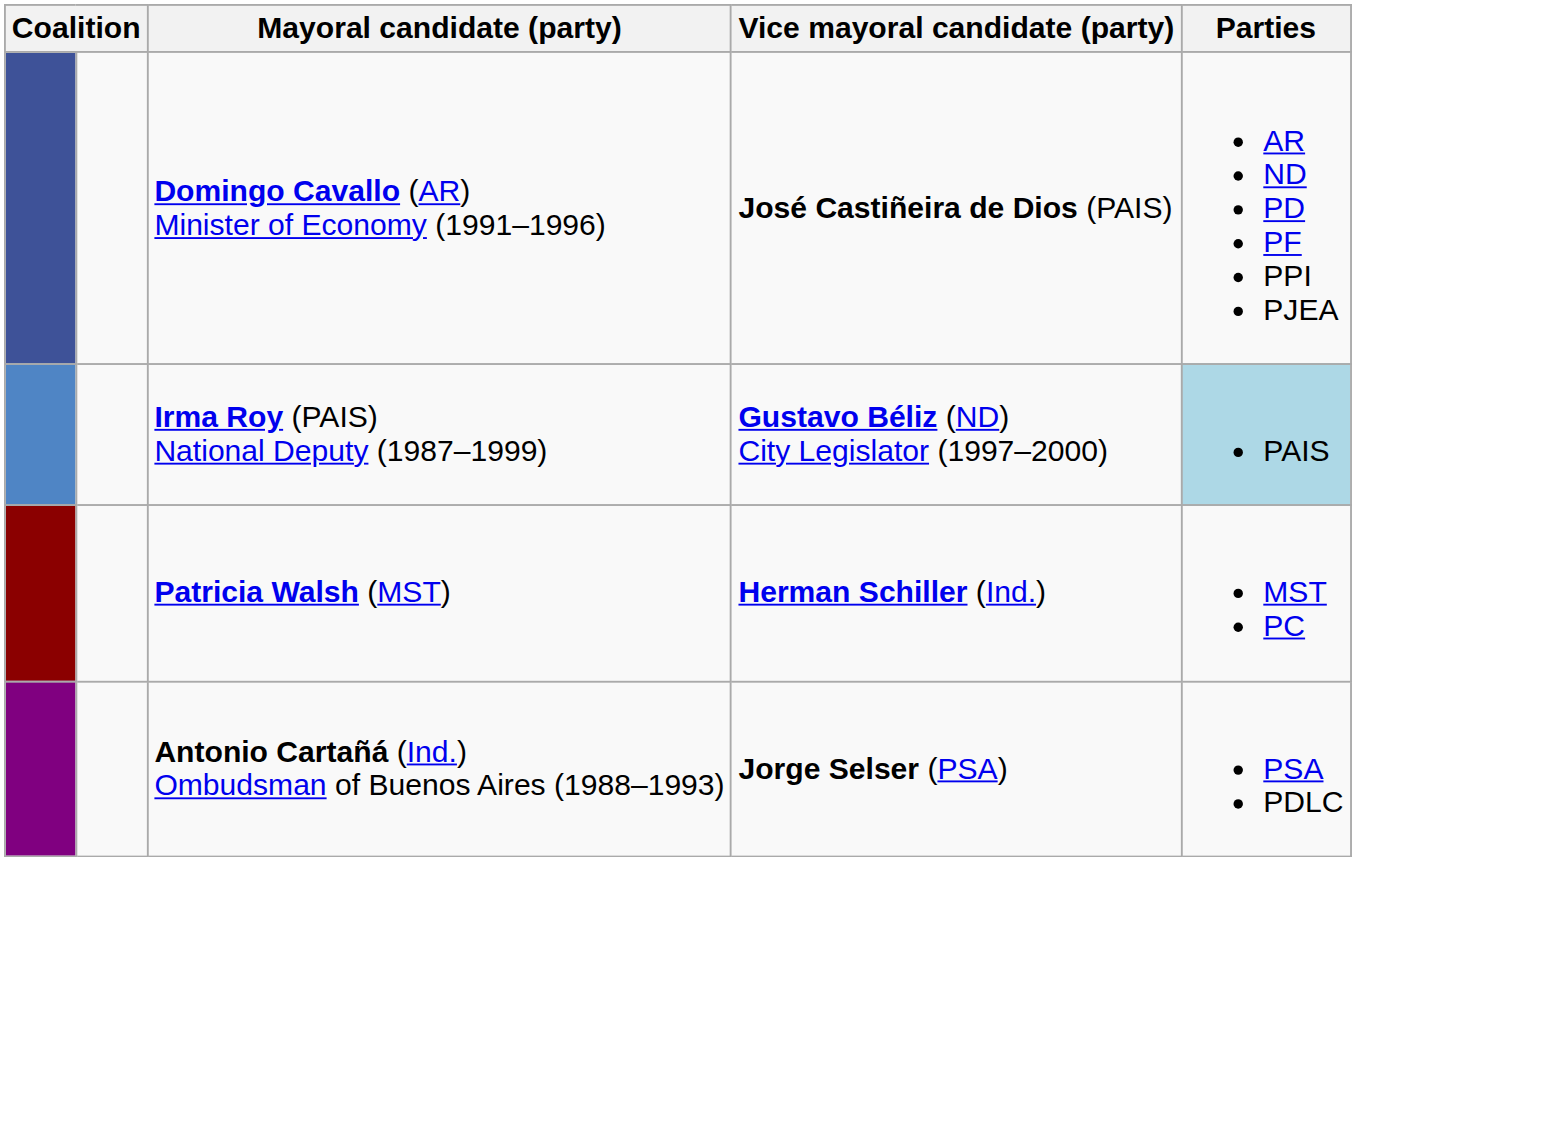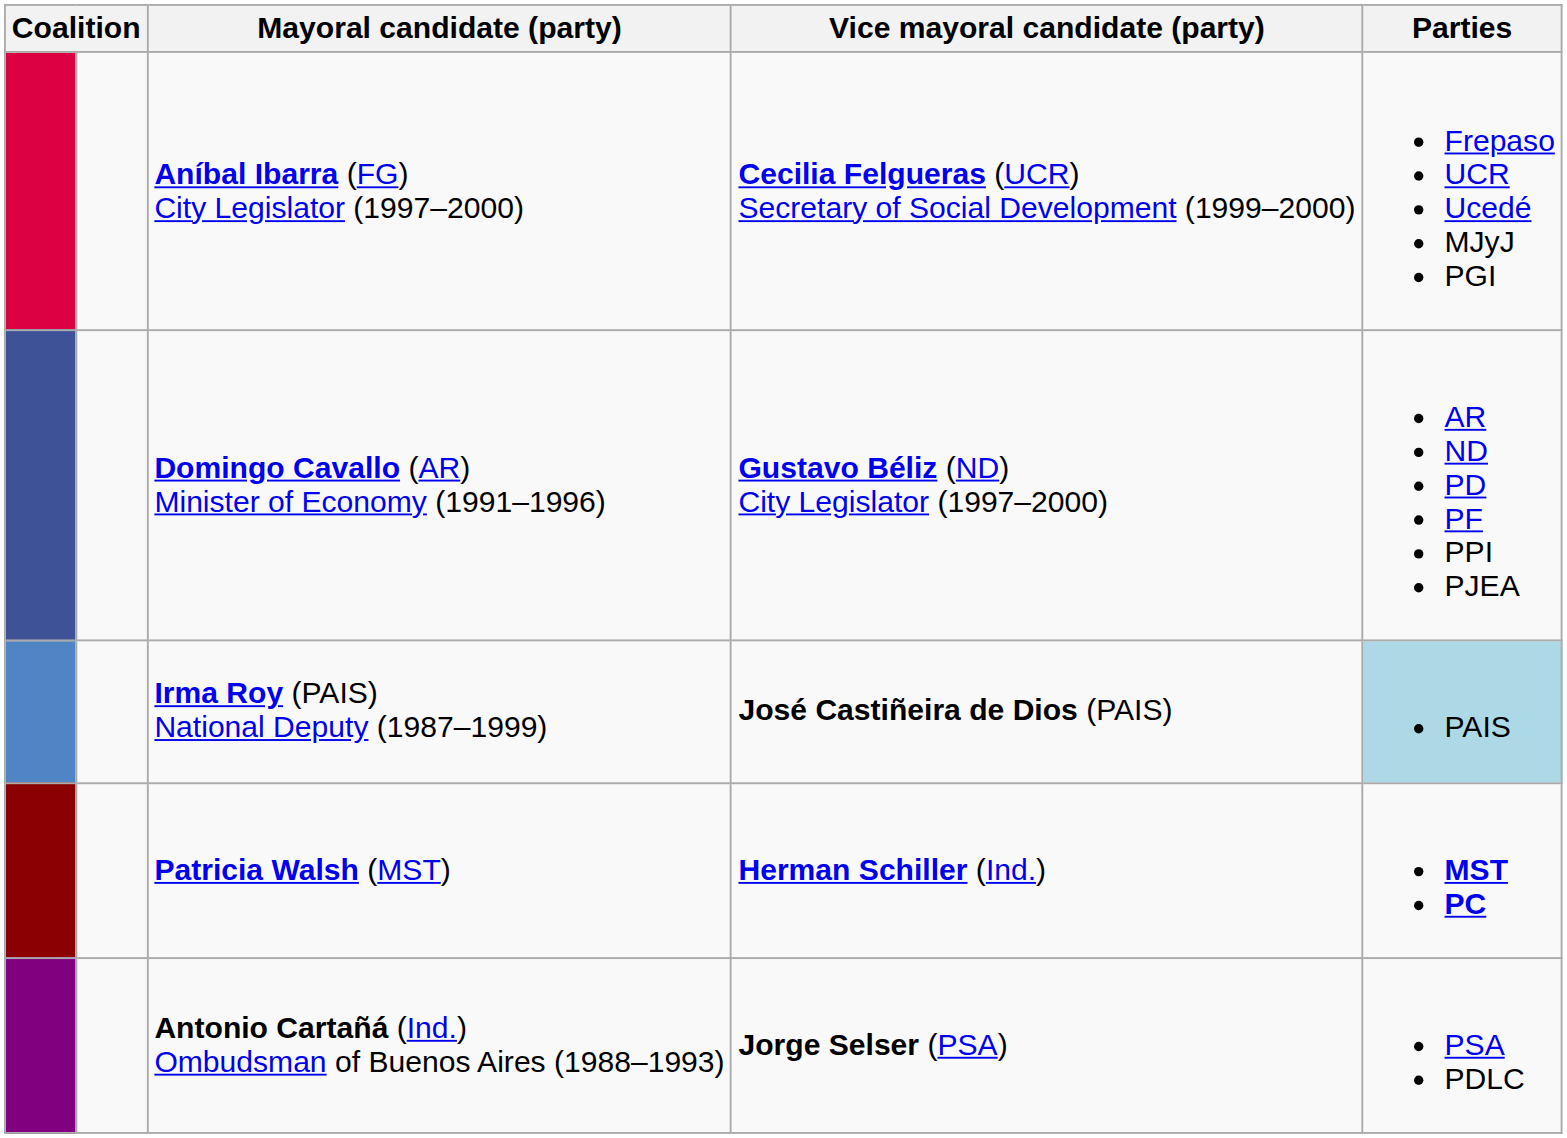+ row: (339, 190)
(956, 207) José Castiñeira de Dios (PAIS) -> (923, 484) Gustavo Béliz (ND) City Legislator (1997–2000)
(923, 433) Gustavo Béliz (ND) City Legislator (1997–2000) -> (956, 711) José Castiñeira de Dios (PAIS)
(1266, 610) normal -> (1462, 887) bold
